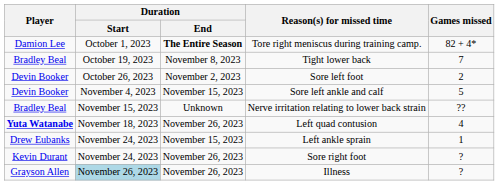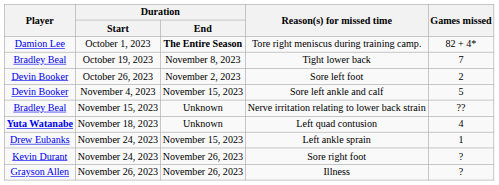(203, 124) November 26, 2023 -> (203, 124) Unknown
(118, 172) lightblue background -> (118, 172) no background
